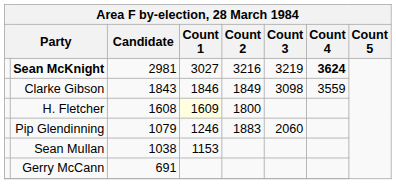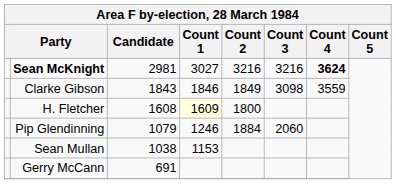(289, 69) 3219 -> (289, 69) 3216
(247, 129) 1883 -> (247, 129) 1884
